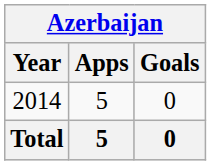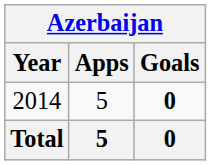(170, 100) normal -> (170, 100) bold
